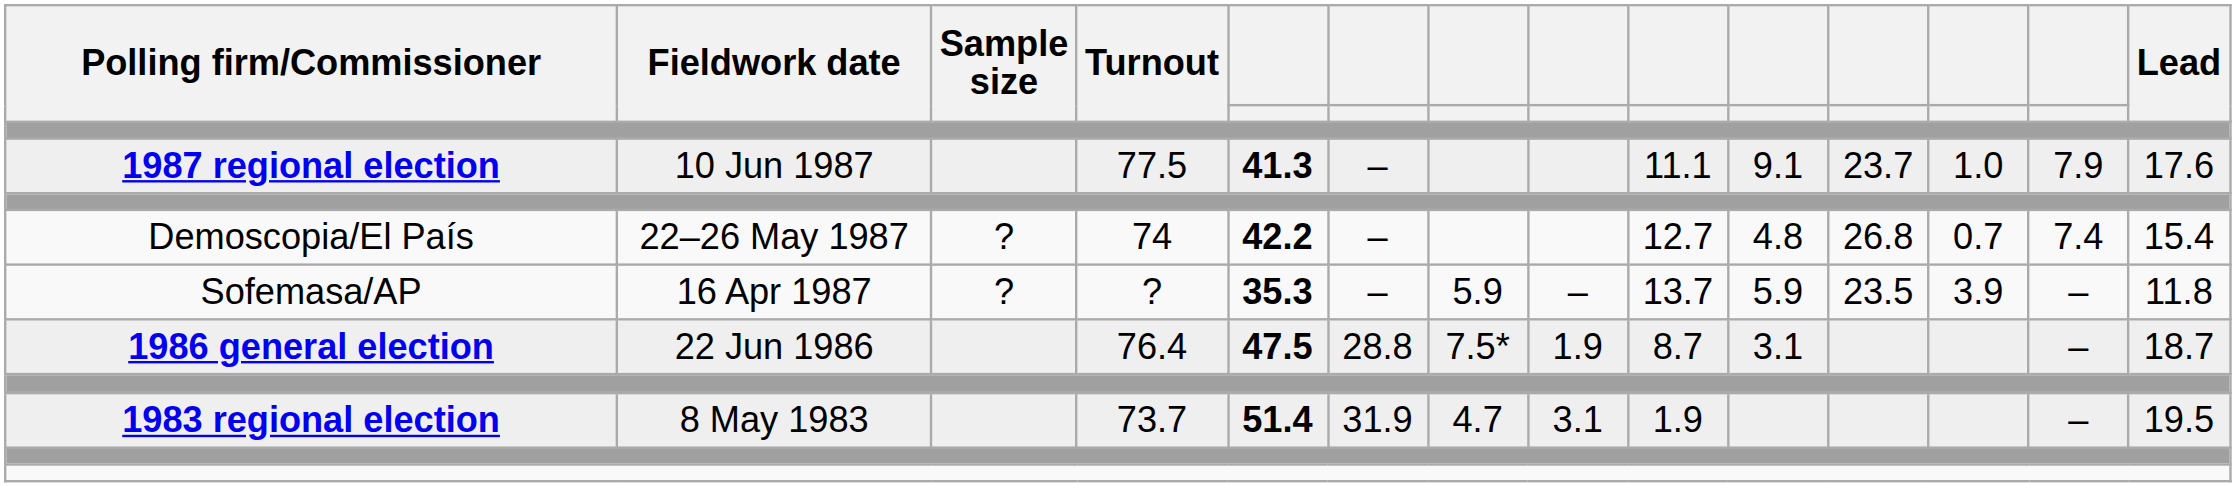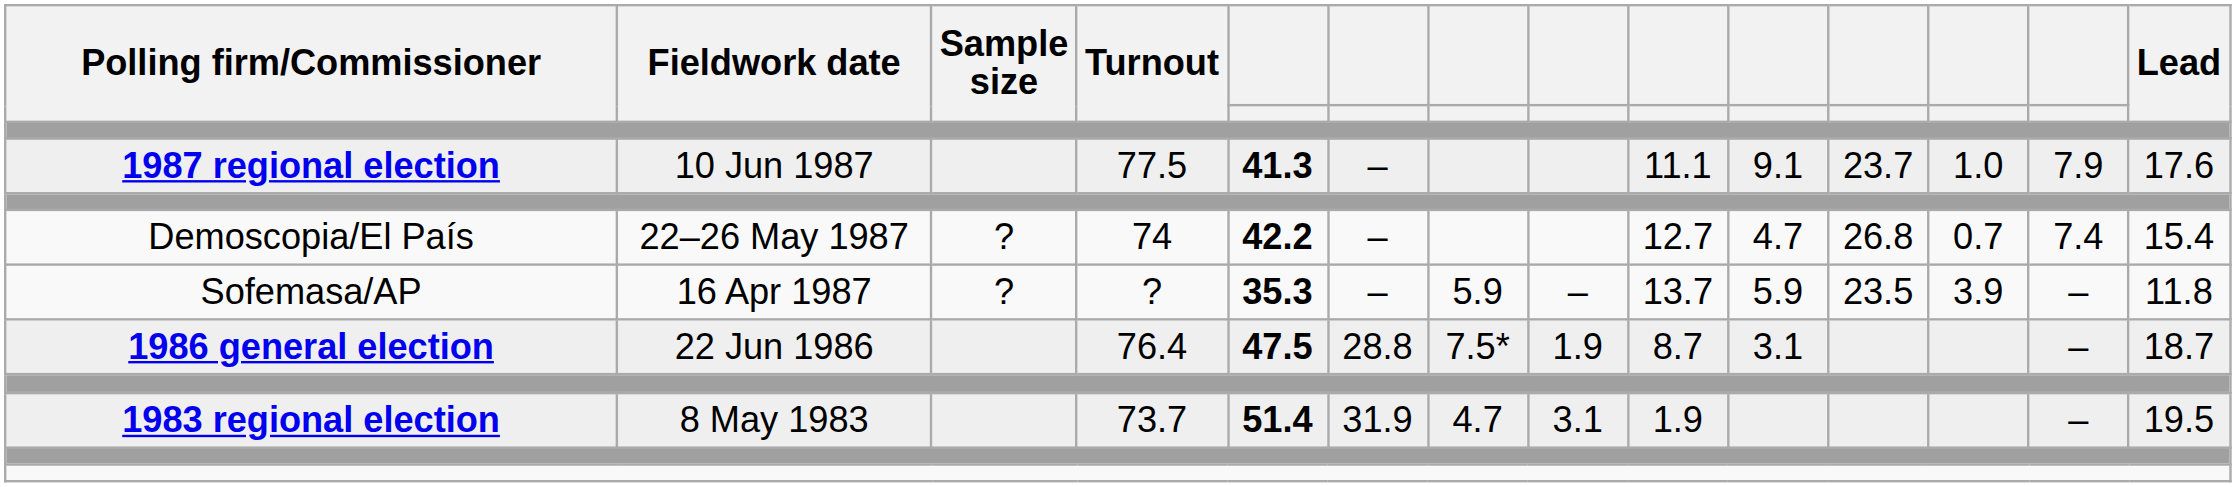(1778, 237) 4.8 -> (1778, 237) 4.7
